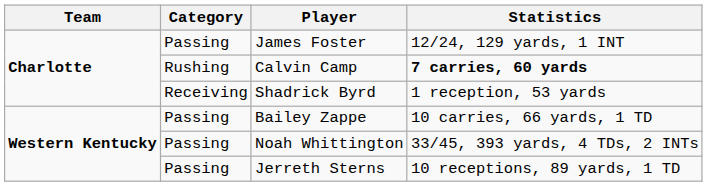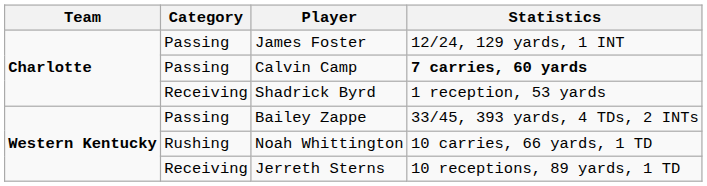(197, 68) Rushing -> (197, 68) Passing
(532, 119) 10 carries, 66 yards, 1 TD -> (555, 119) 33/45, 393 yards, 4 TDs, 2 INTs
(197, 144) Passing -> (197, 144) Rushing
(555, 144) 33/45, 393 yards, 4 TDs, 2 INTs -> (532, 144) 10 carries, 66 yards, 1 TD
(197, 169) Passing -> (206, 169) Receiving
